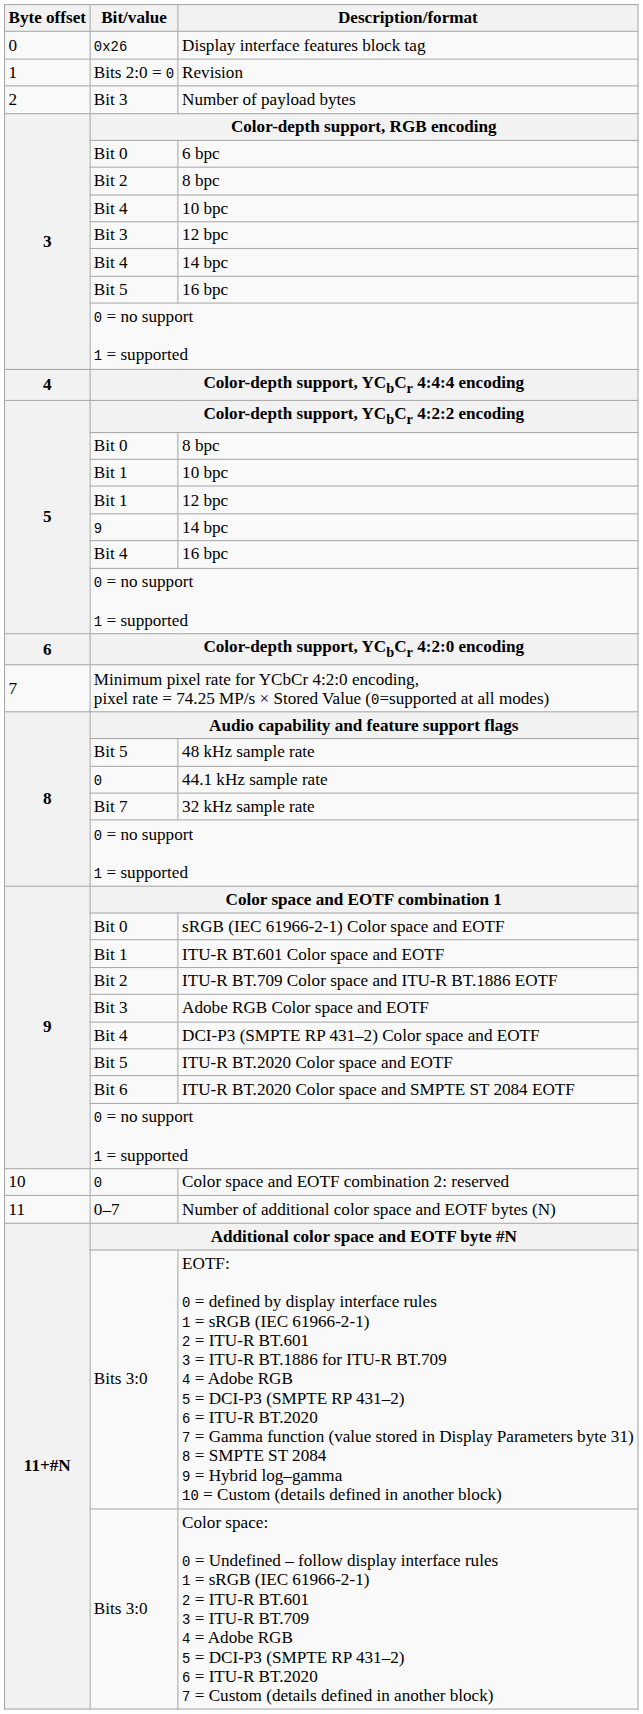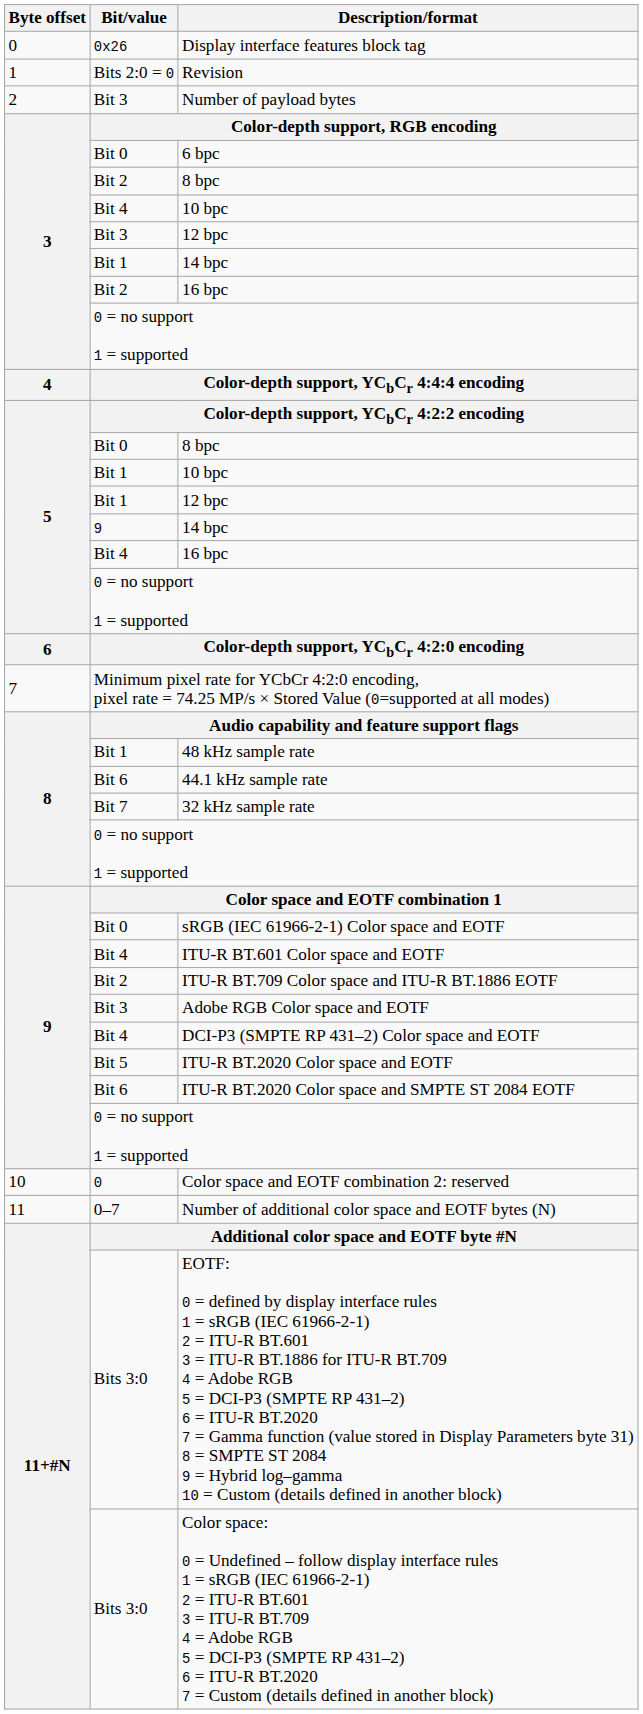(111, 262) Bit 4 -> (111, 262) Bit 1
(111, 289) Bit 5 -> (111, 289) Bit 2
(111, 752) Bit 5 -> (111, 752) Bit 1
(98, 781) 0 -> (111, 779) Bit 6
(111, 953) Bit 1 -> (111, 953) Bit 4
